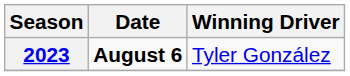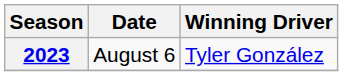(138, 54) bold -> (134, 54) normal
